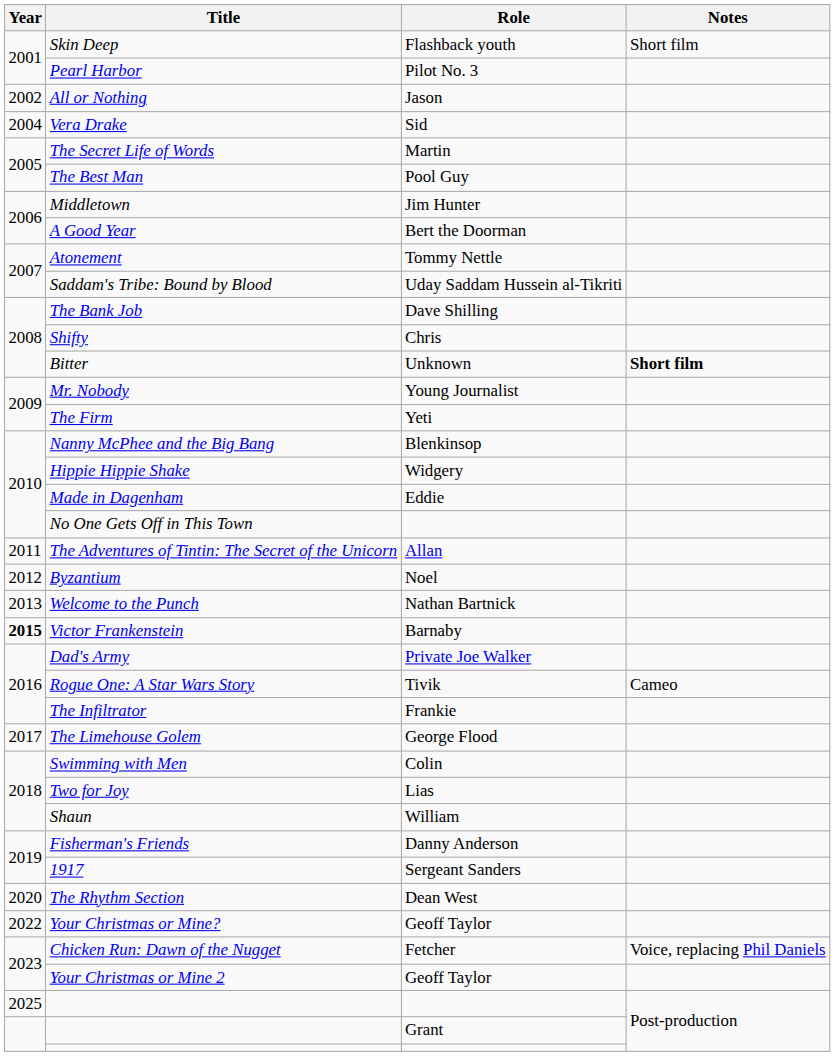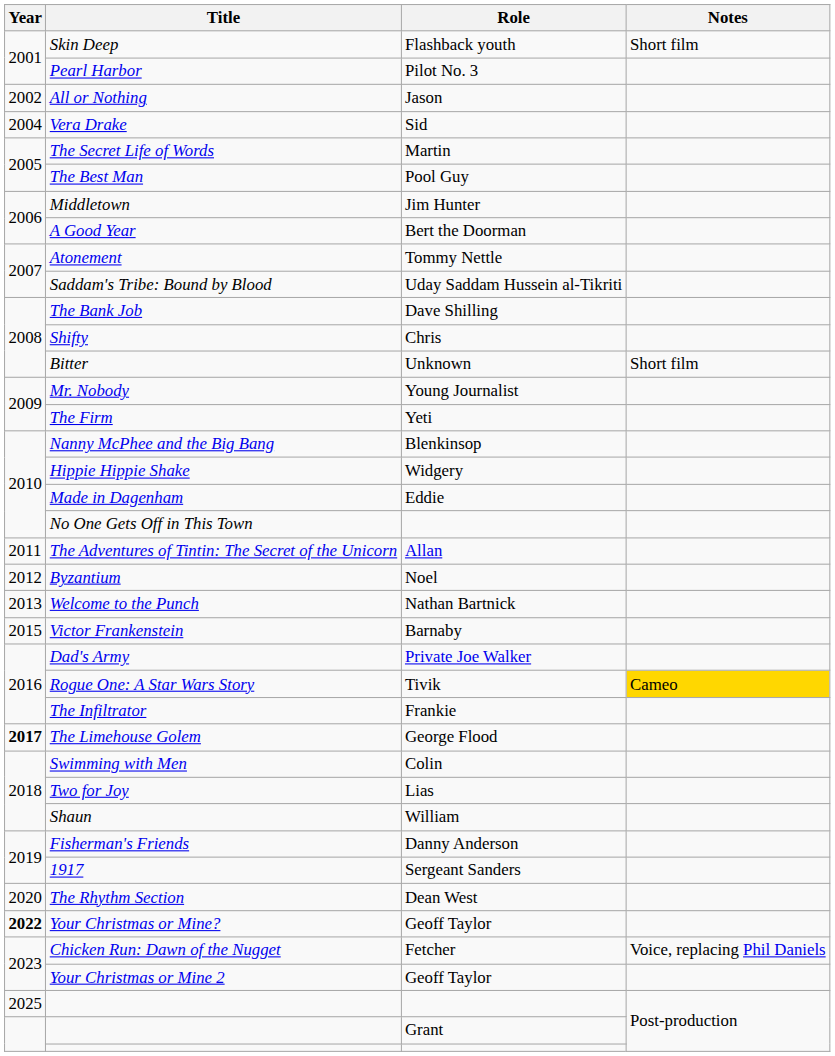(667, 364) bold -> (664, 364) normal
(25, 630) bold -> (25, 630) normal
(654, 683) no background -> (654, 683) gold background
(25, 737) normal -> (25, 737) bold
(25, 923) normal -> (25, 923) bold
